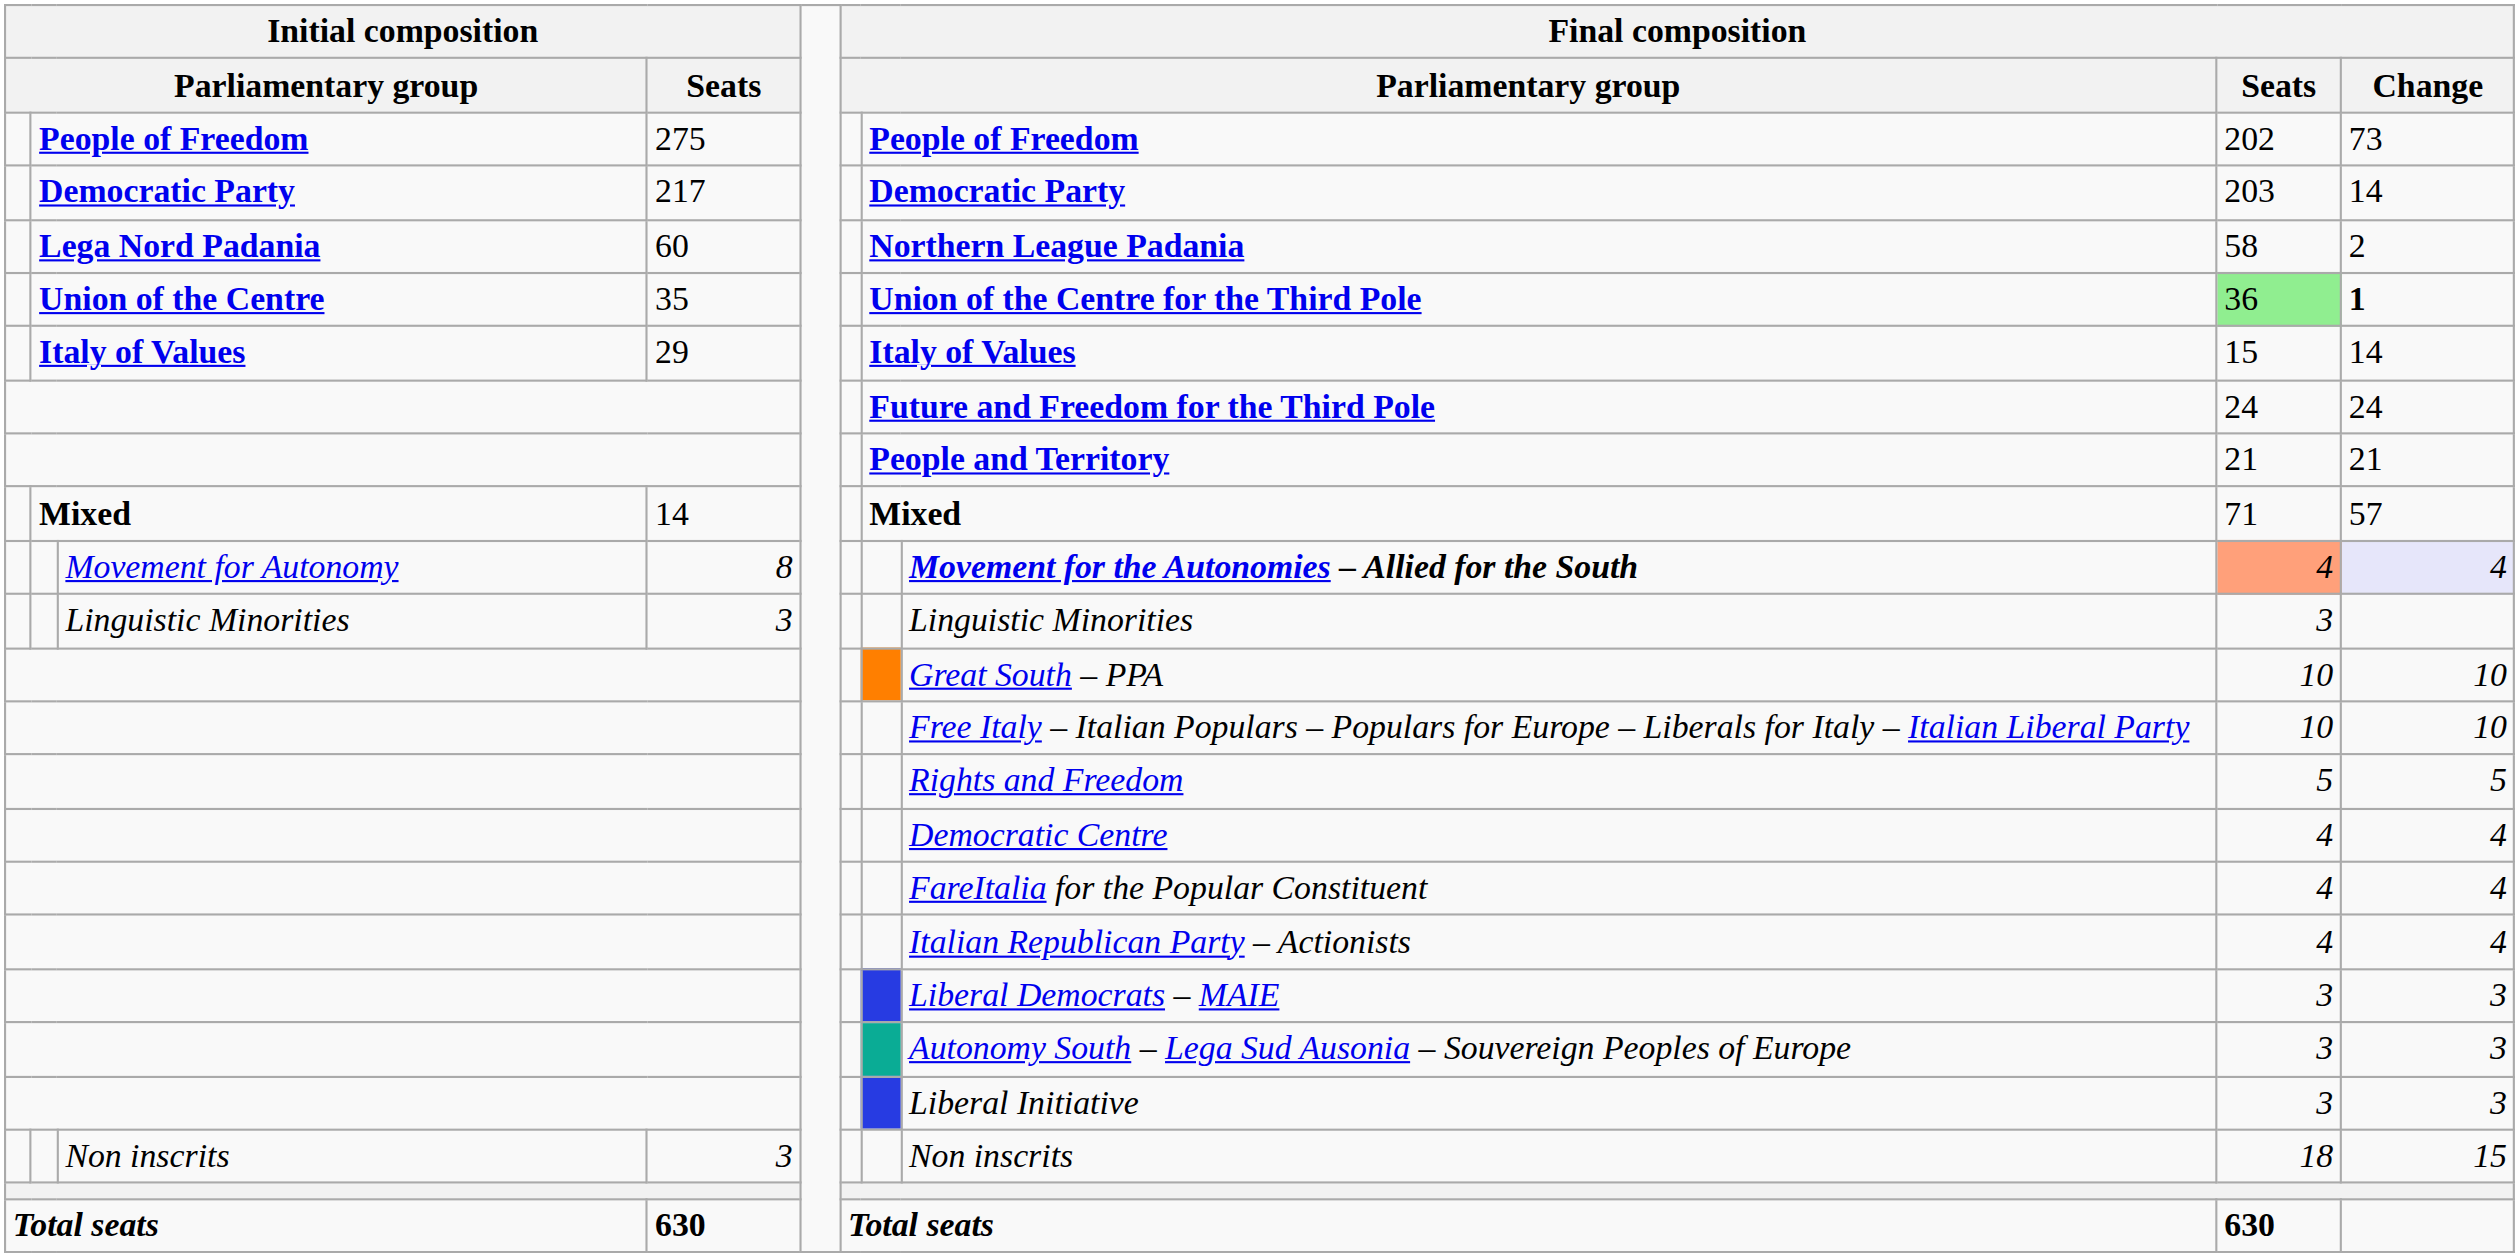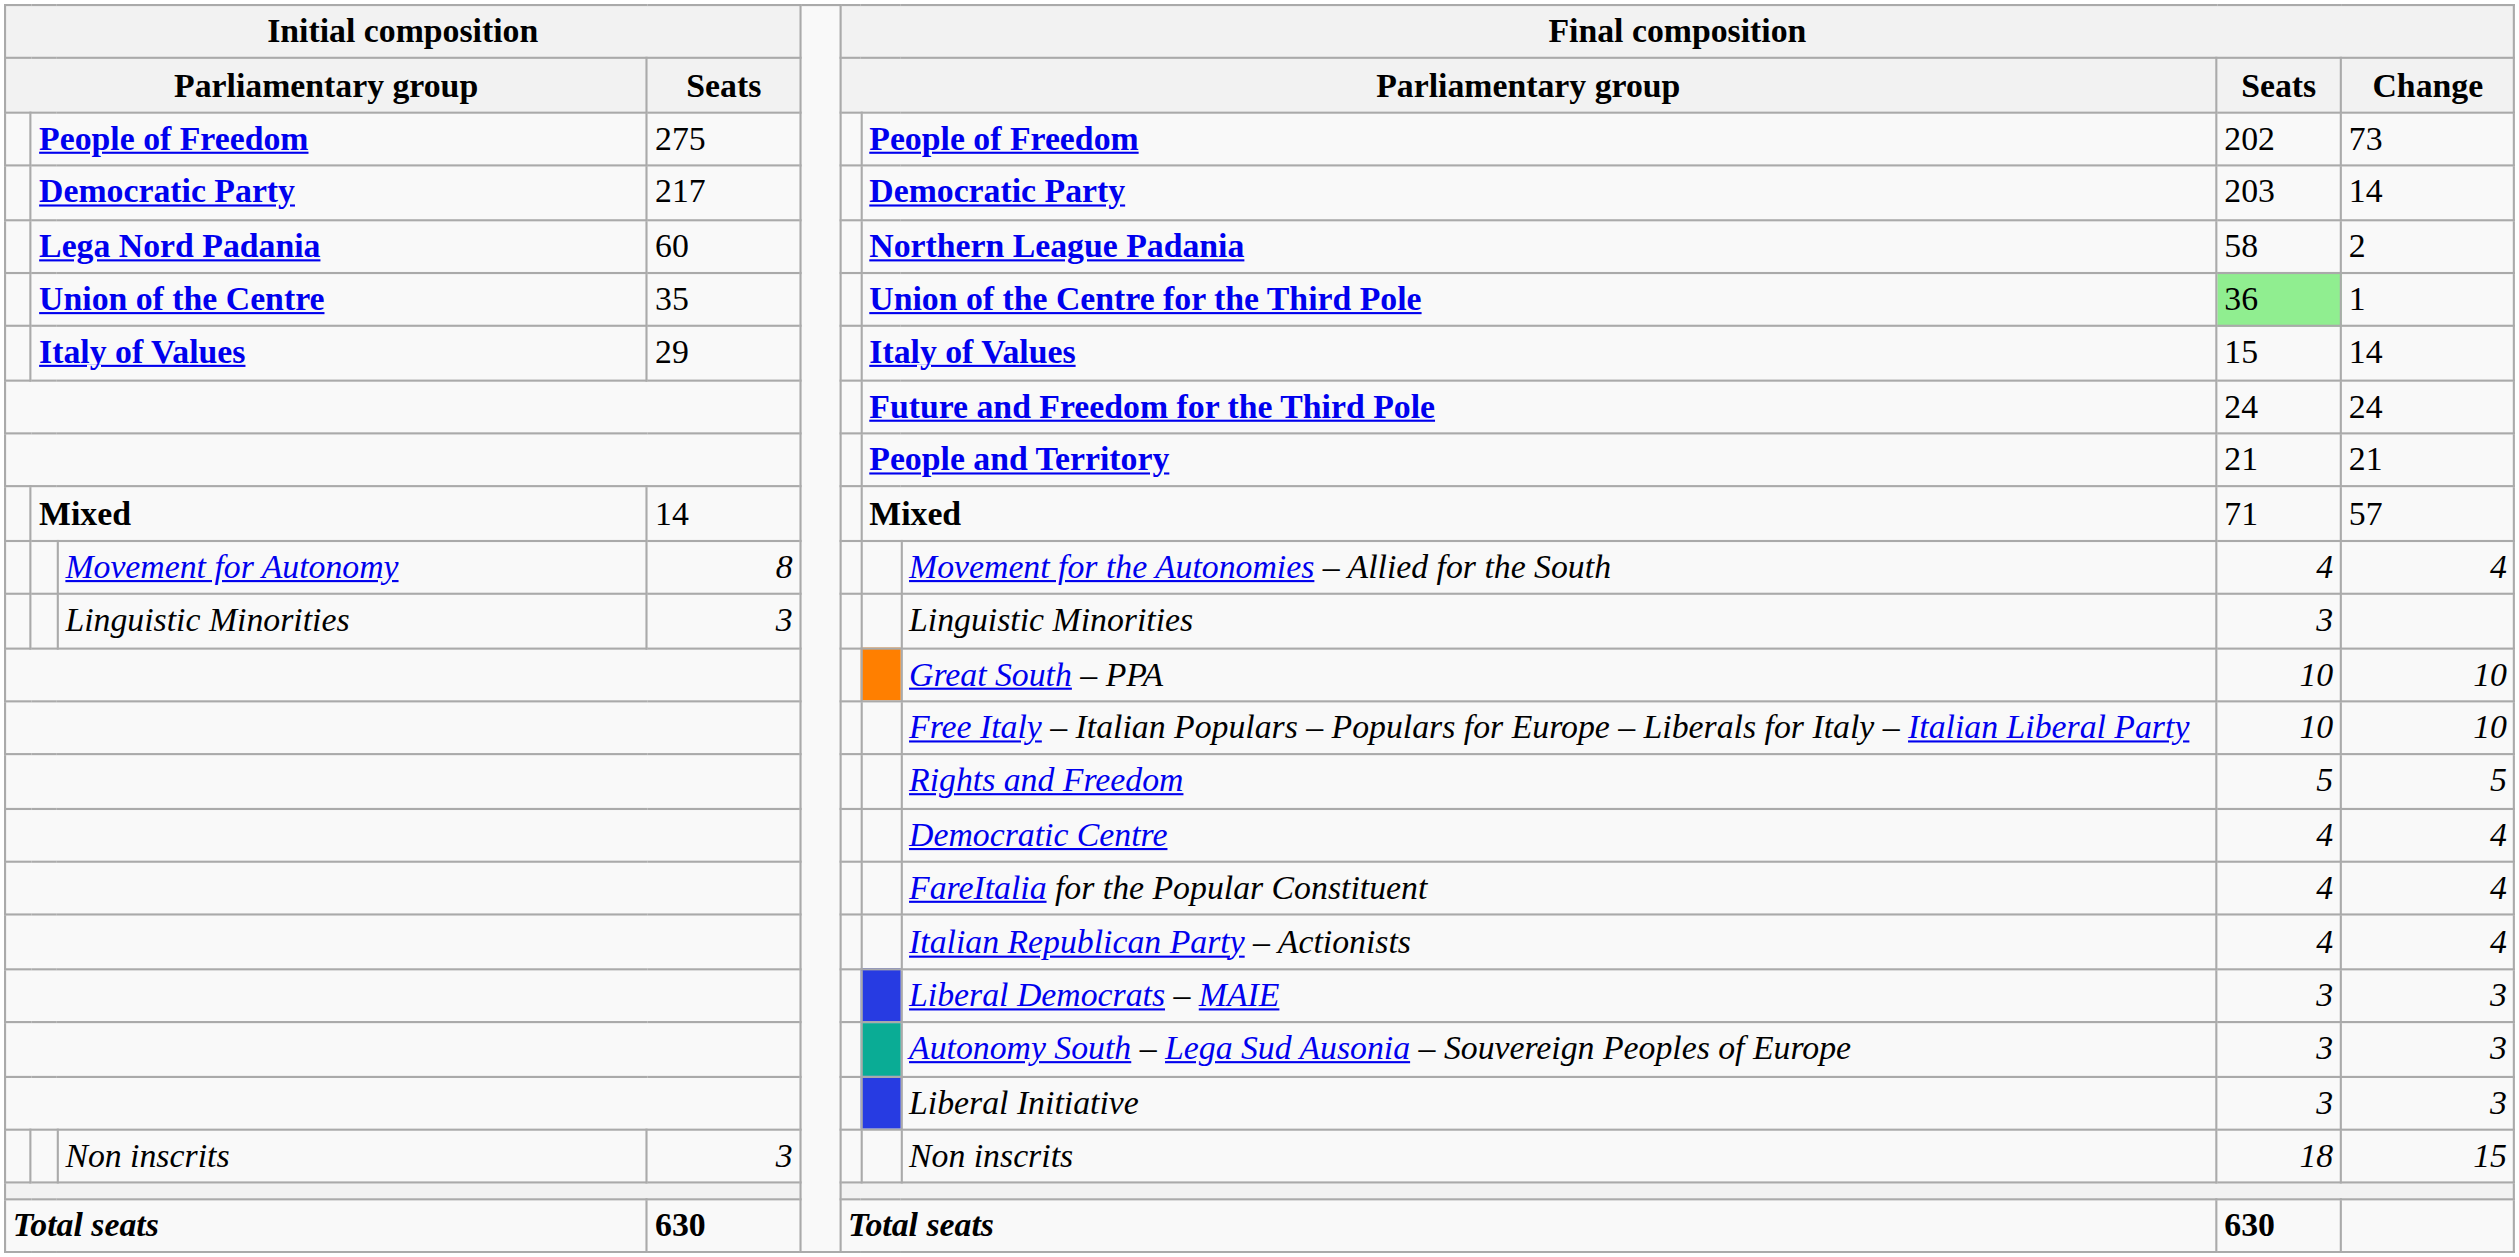(2357, 298) bold -> (2357, 298) normal
(1274, 566) bold -> (1260, 566) normal
(2325, 566) lightsalmon background -> (2325, 566) no background
(2498, 566) lavender background -> (2498, 566) no background
